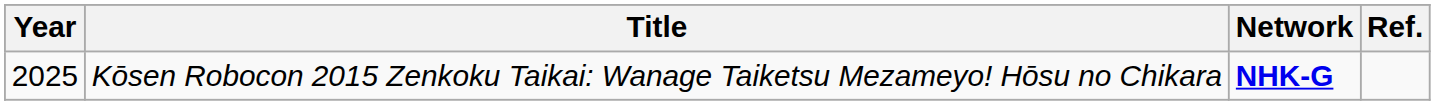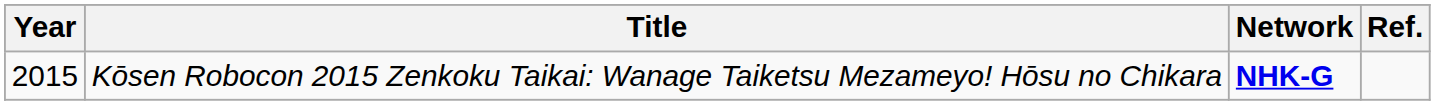(45, 75) 2025 -> (45, 75) 2015
